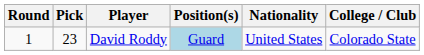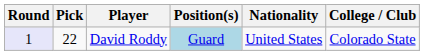(29, 38) no background -> (29, 38) lavender background
(70, 38) 23 -> (70, 38) 22
